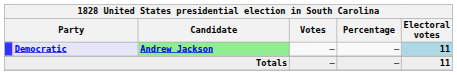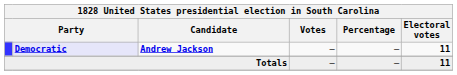(177, 49) lightgreen background -> (177, 49) no background
(445, 49) lightblue background -> (445, 49) no background
